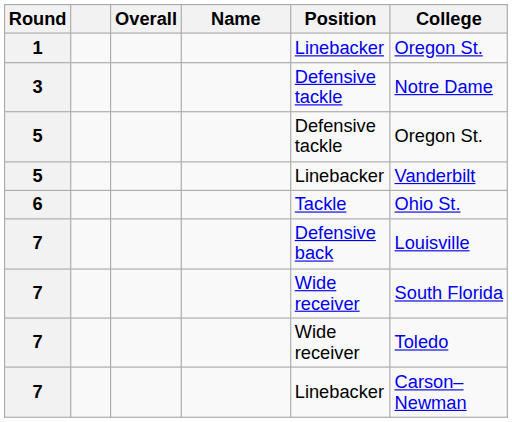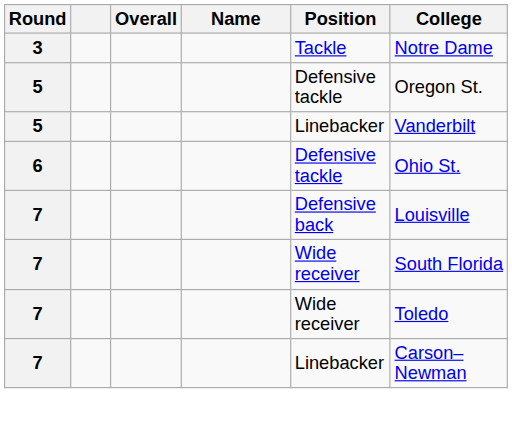- row: (38, 47)
(335, 87) Defensive tackle -> (321, 47) Tackle
(321, 204) Tackle -> (335, 165) Defensive tackle
